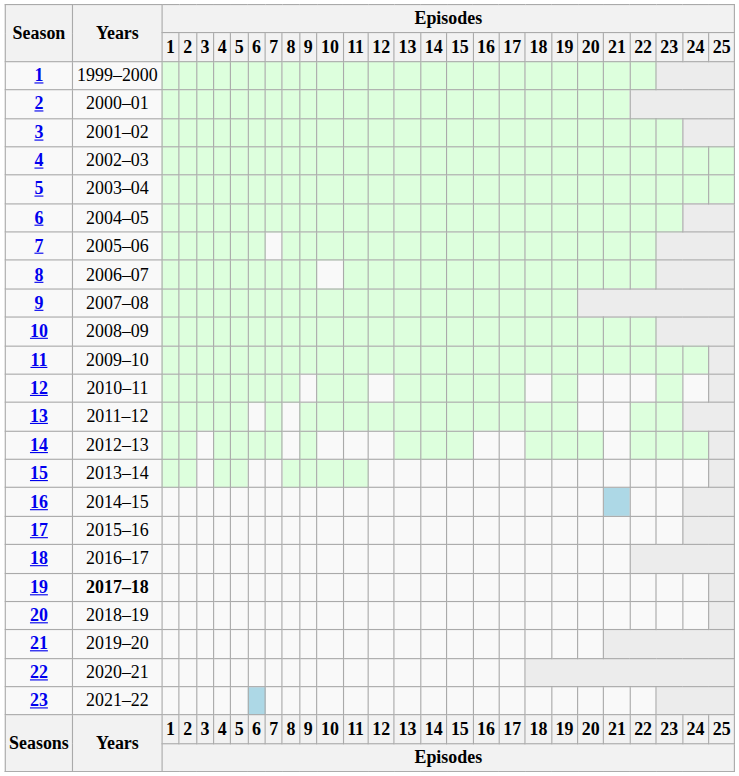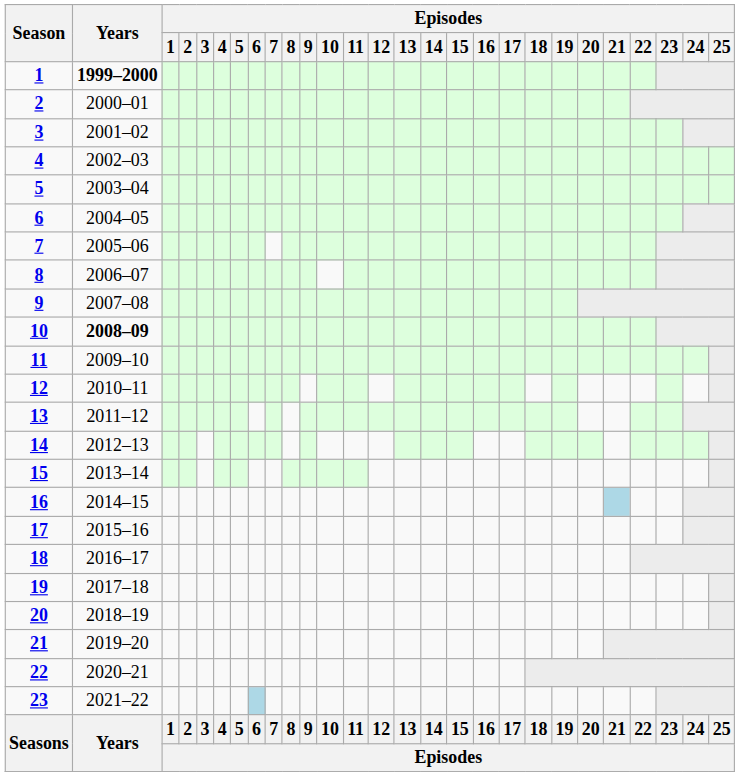(117, 75) normal -> (117, 75) bold
(117, 331) normal -> (117, 331) bold
(117, 587) bold -> (117, 587) normal
